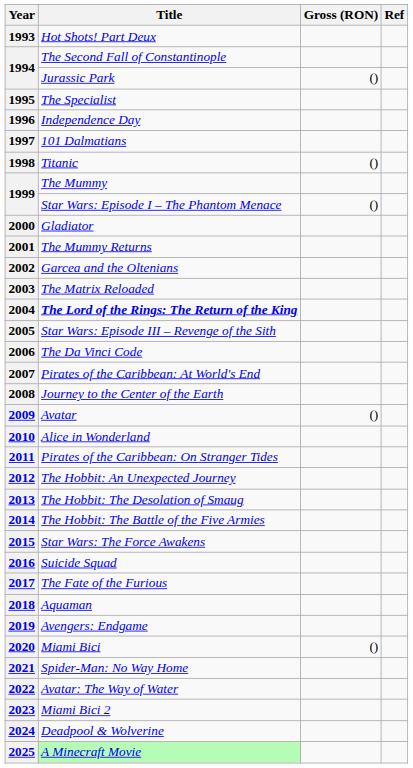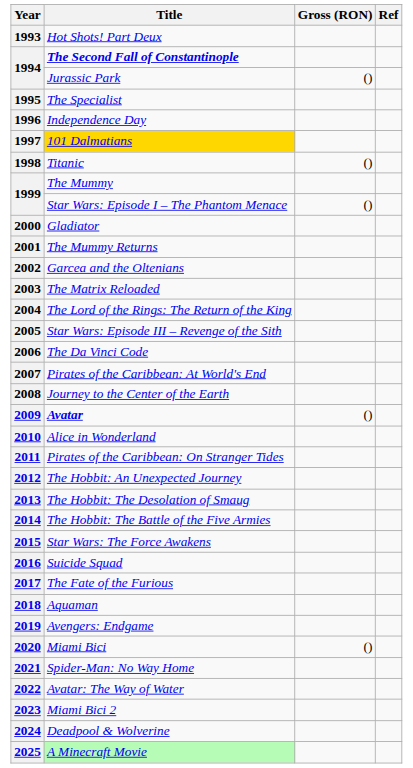(134, 57) normal -> (143, 57) bold
(84, 141) no background -> (90, 141) gold background
(169, 309) bold -> (169, 309) normal
(59, 415) normal -> (65, 415) bold
